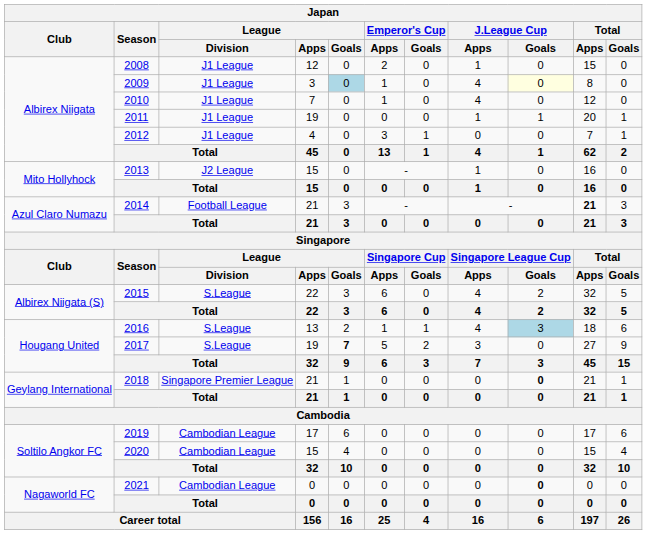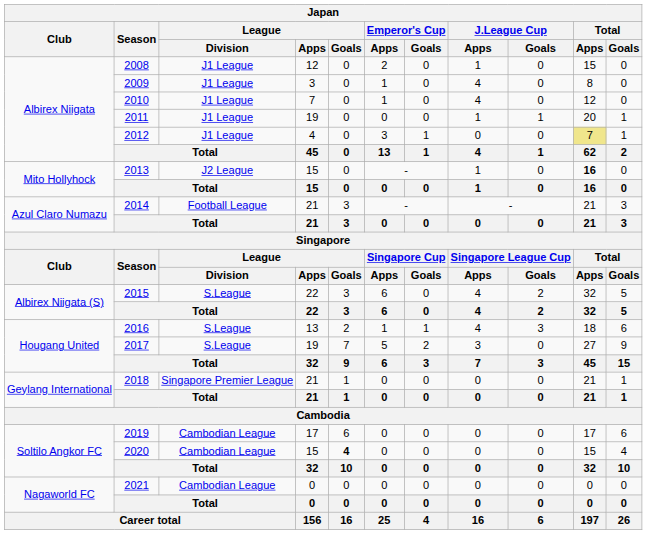(346, 83) lightblue background -> (346, 83) no background
(541, 83) lightyellow background -> (541, 83) no background
(590, 135) no background -> (590, 135) khaki background
(590, 170) normal -> (590, 170) bold
(590, 205) bold -> (590, 205) normal
(541, 328) lightblue background -> (541, 328) no background
(346, 345) bold -> (346, 345) normal
(541, 380) bold -> (541, 380) normal
(346, 450) normal -> (346, 450) bold
(541, 485) bold -> (541, 485) normal
